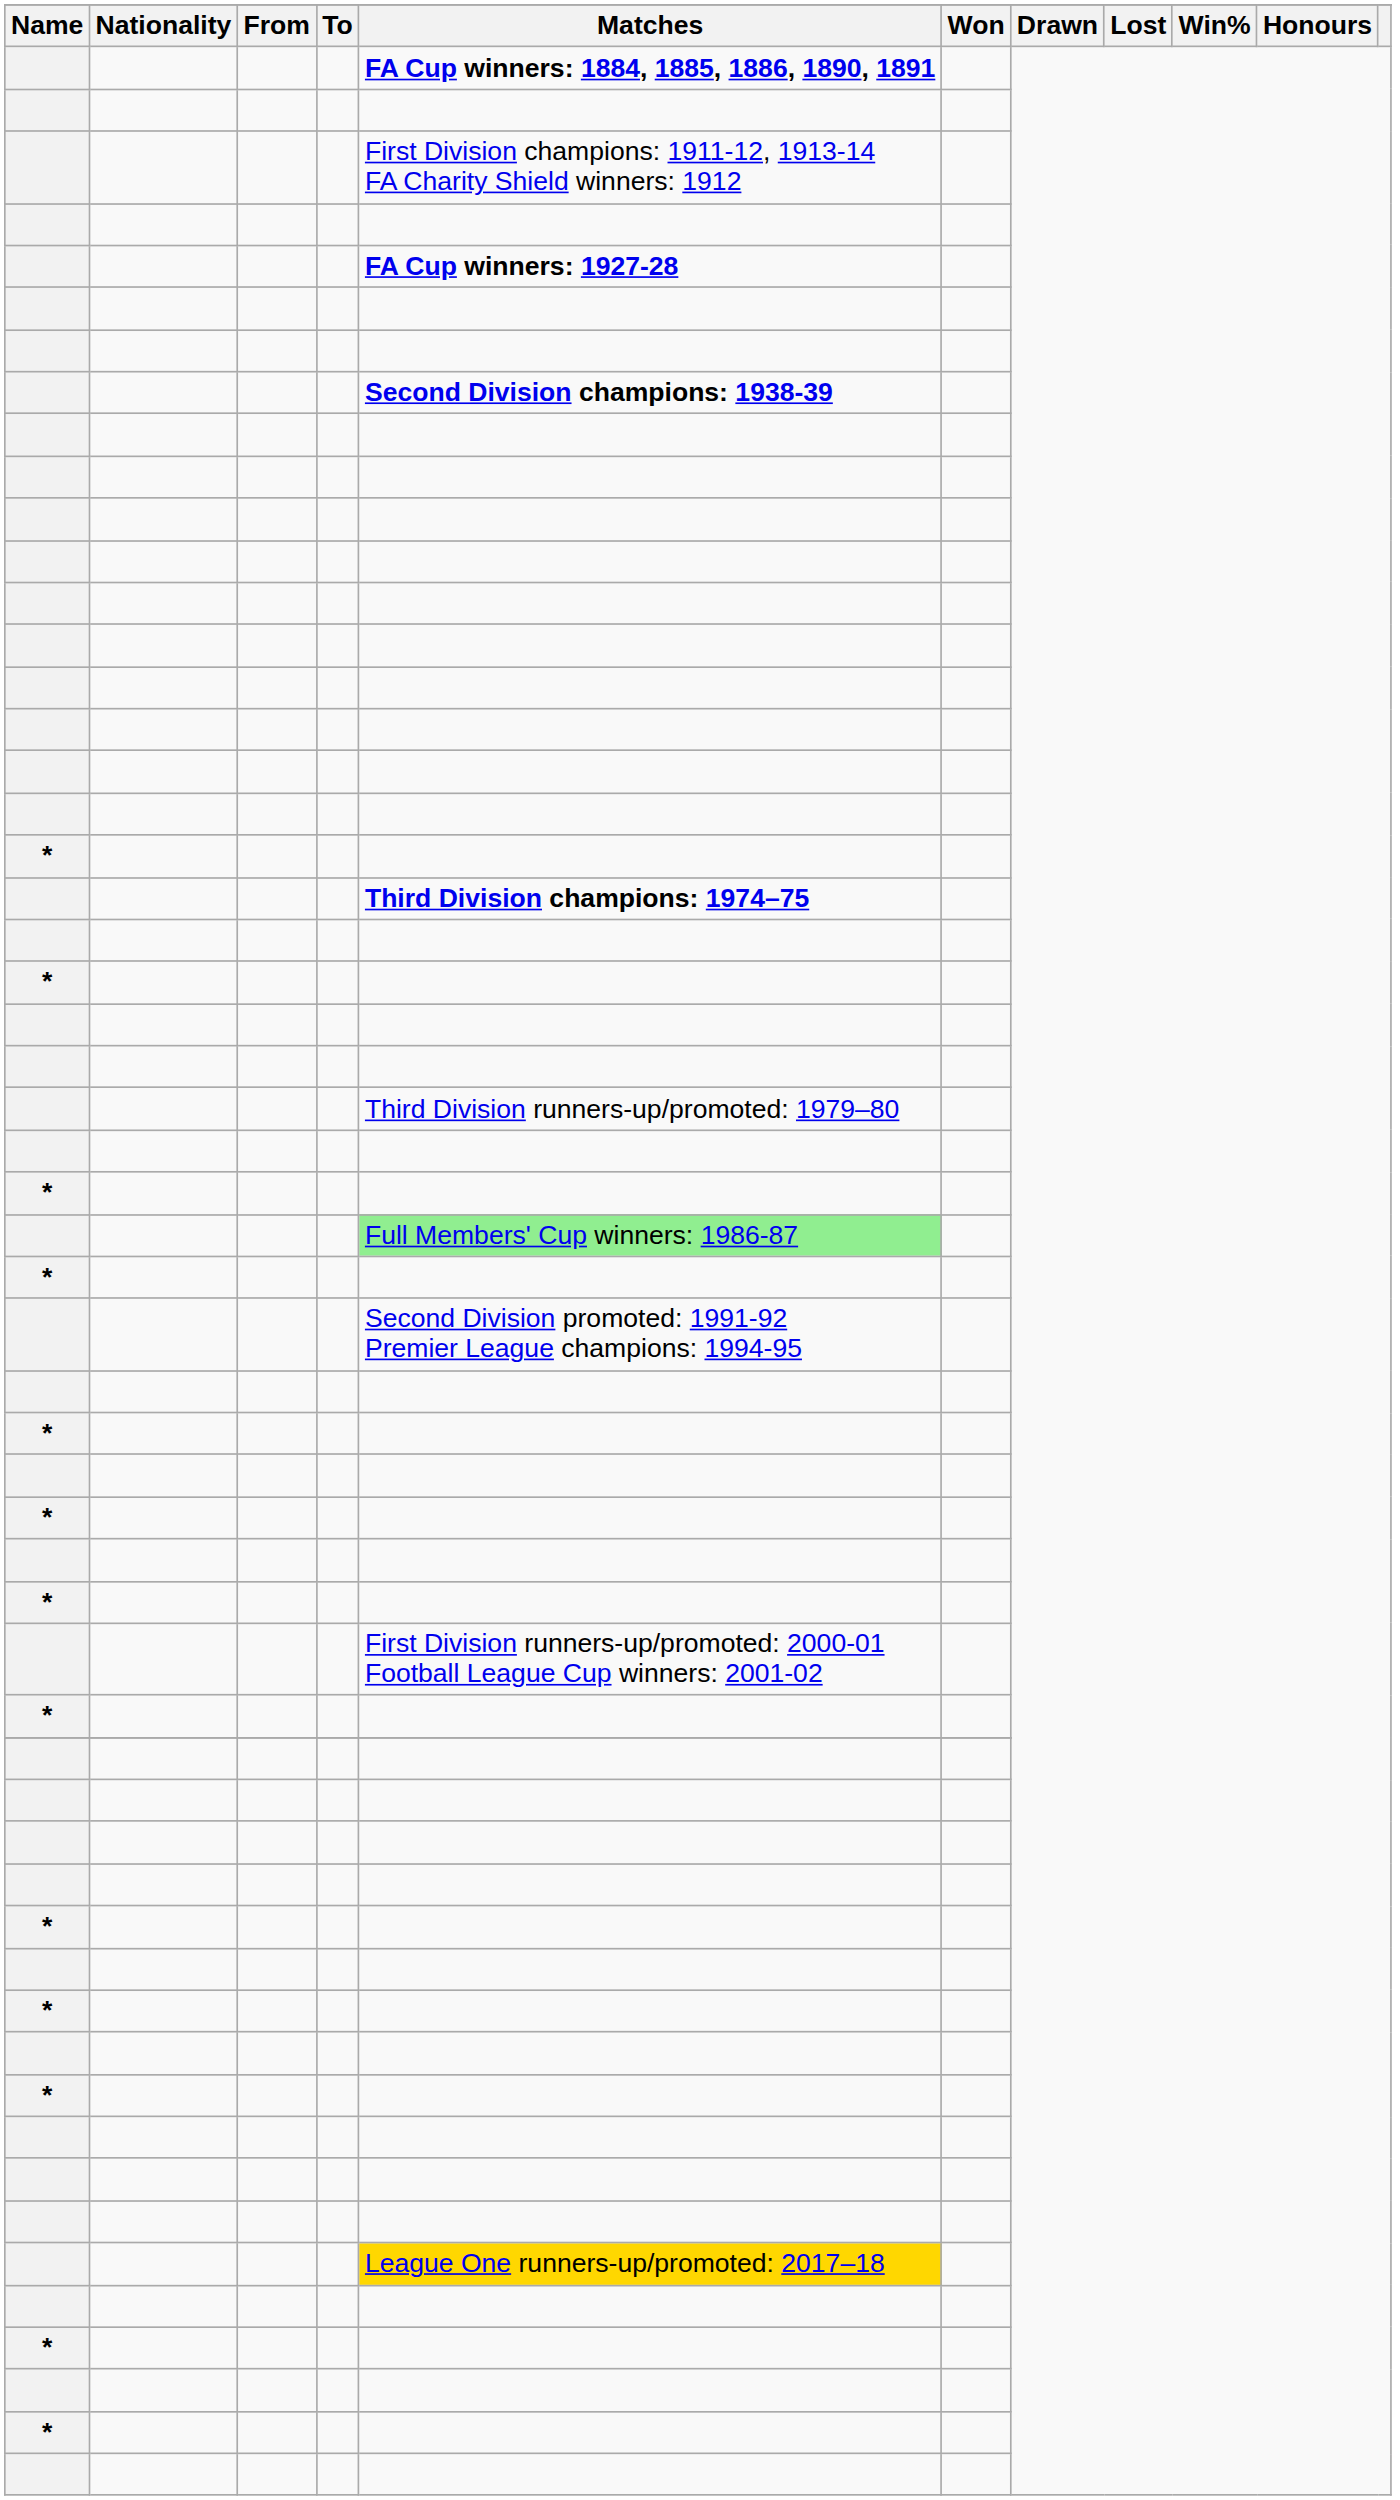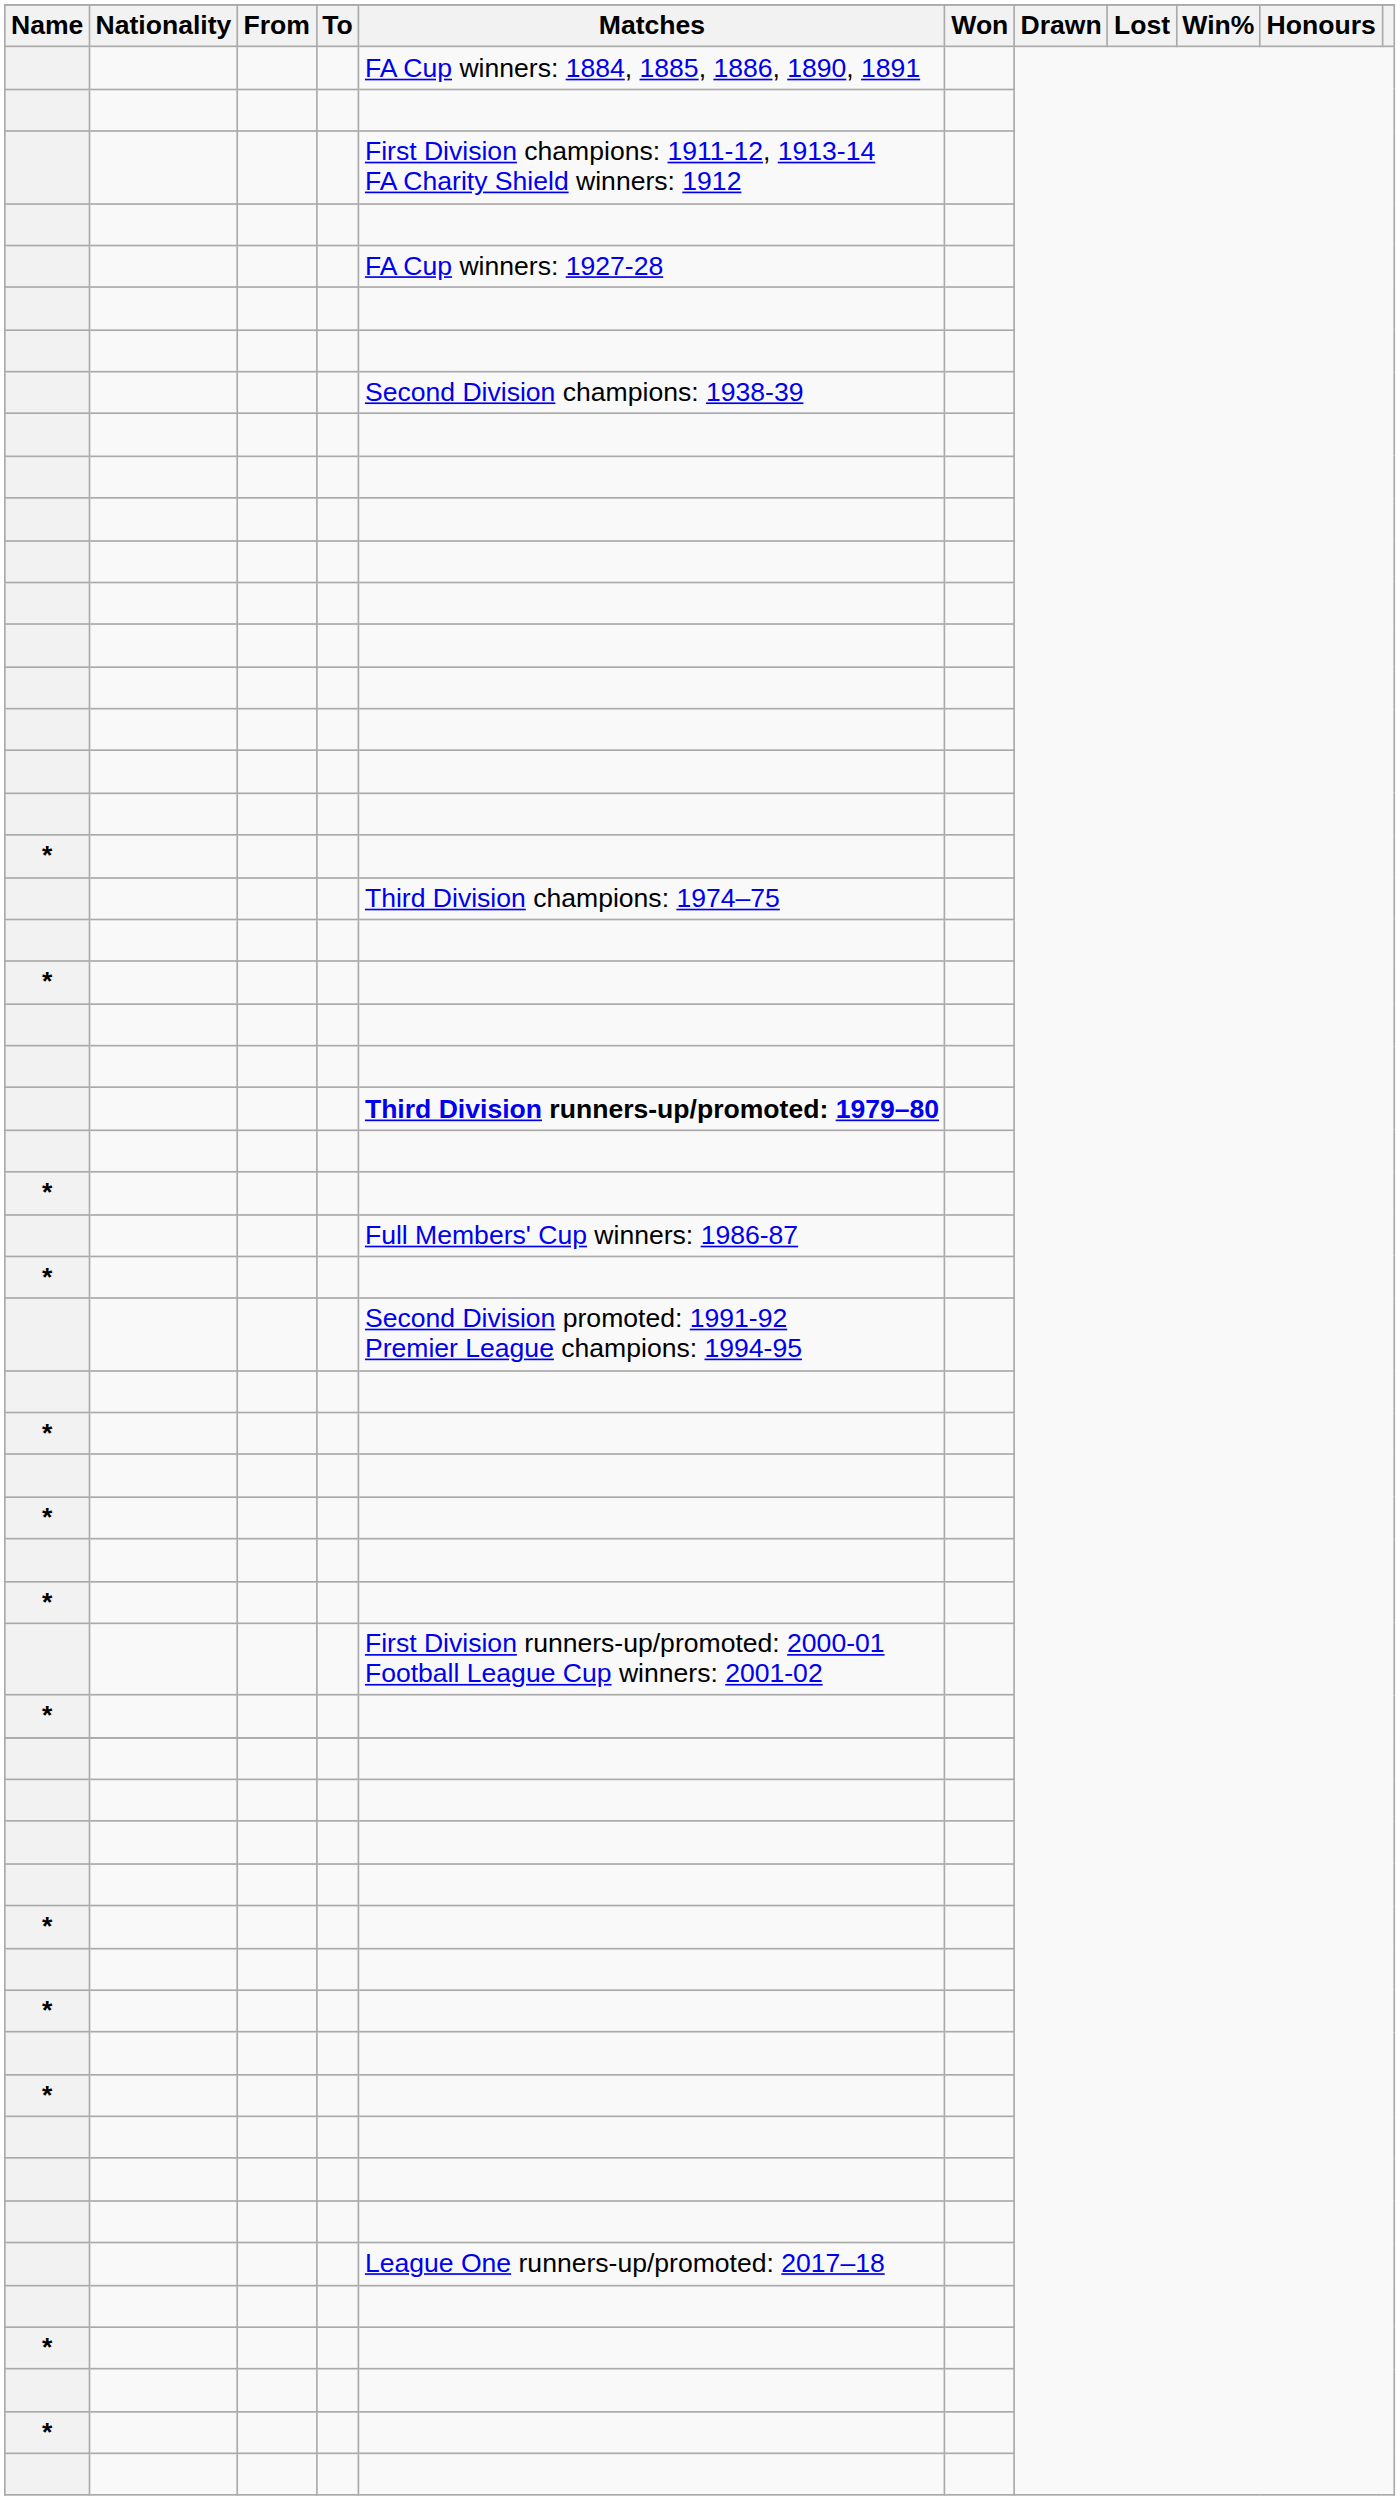(650, 67) bold -> (643, 67) normal
(522, 266) bold -> (514, 266) normal
(599, 392) bold -> (584, 392) normal
(587, 897) bold -> (572, 897) normal
(632, 1108) normal -> (652, 1108) bold
(582, 1234) lightgreen background -> (582, 1234) no background
(625, 2263) gold background -> (625, 2263) no background
